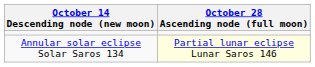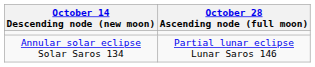(234, 49) lightyellow background -> (234, 49) no background
